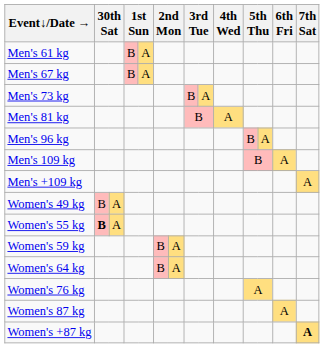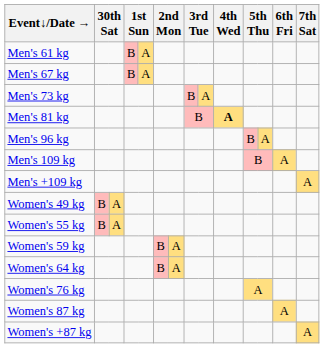(228, 117) normal -> (228, 117) bold
(102, 225) bold -> (102, 225) normal
(308, 332) bold -> (308, 332) normal
